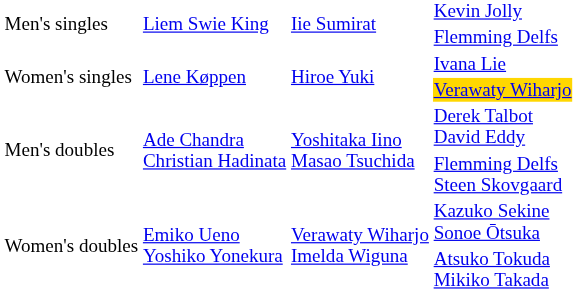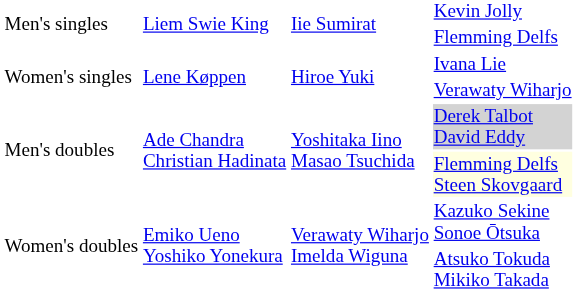(503, 89) gold background -> (503, 89) no background
(483, 126) no background -> (483, 126) lightgrey background
(498, 174) no background -> (498, 174) lightyellow background
